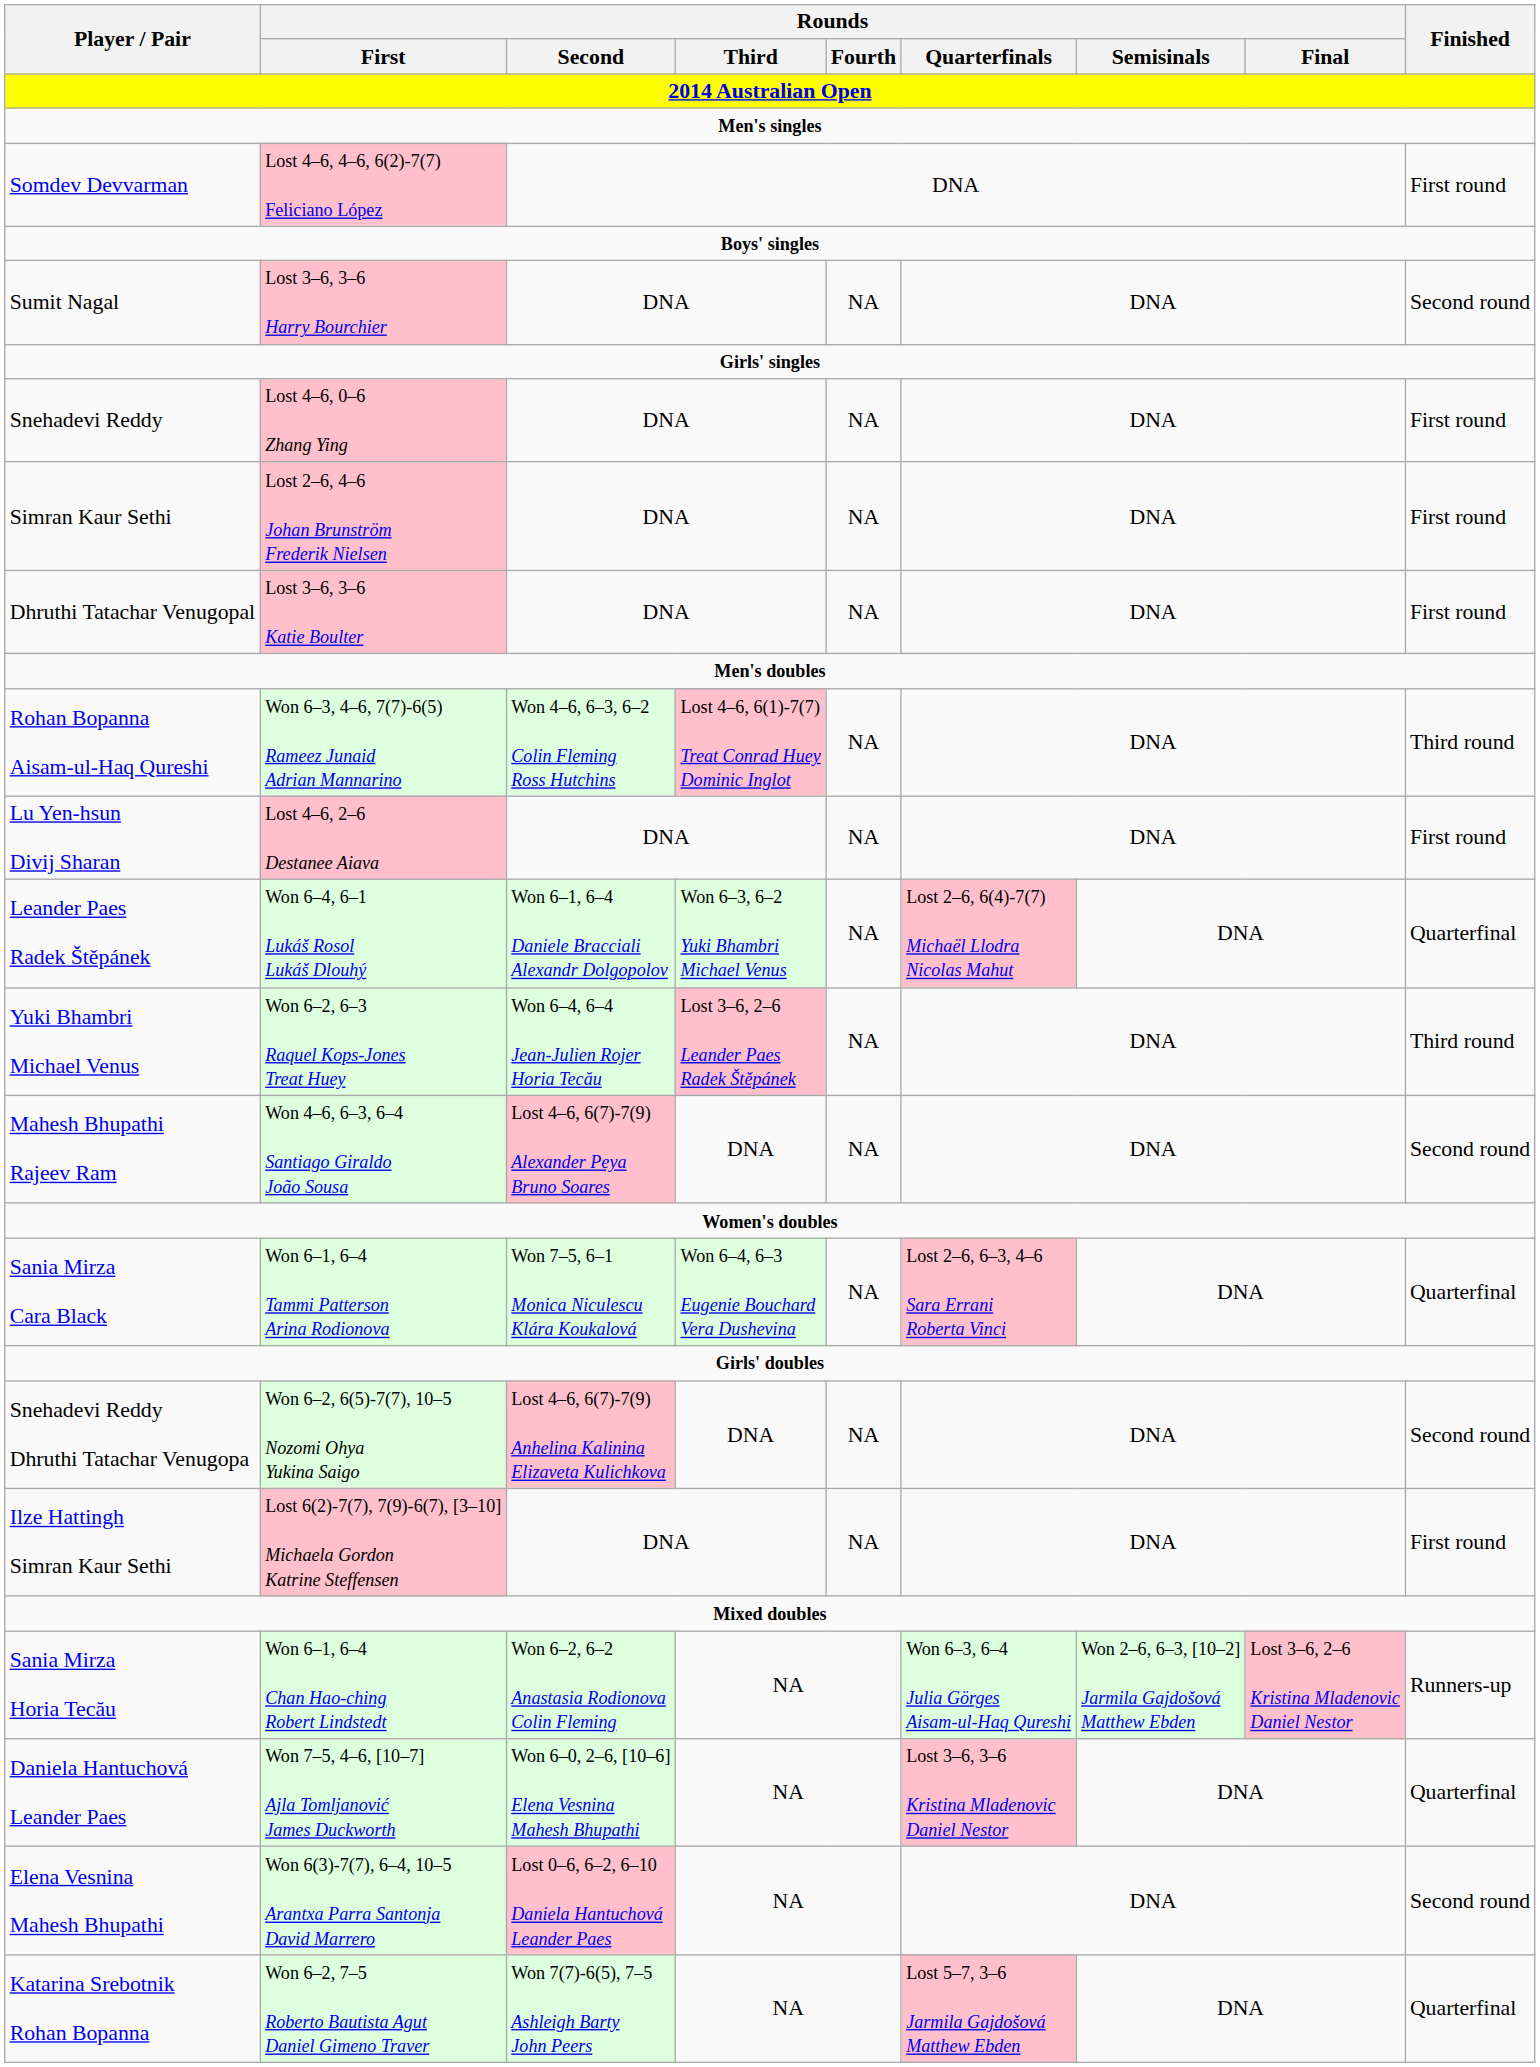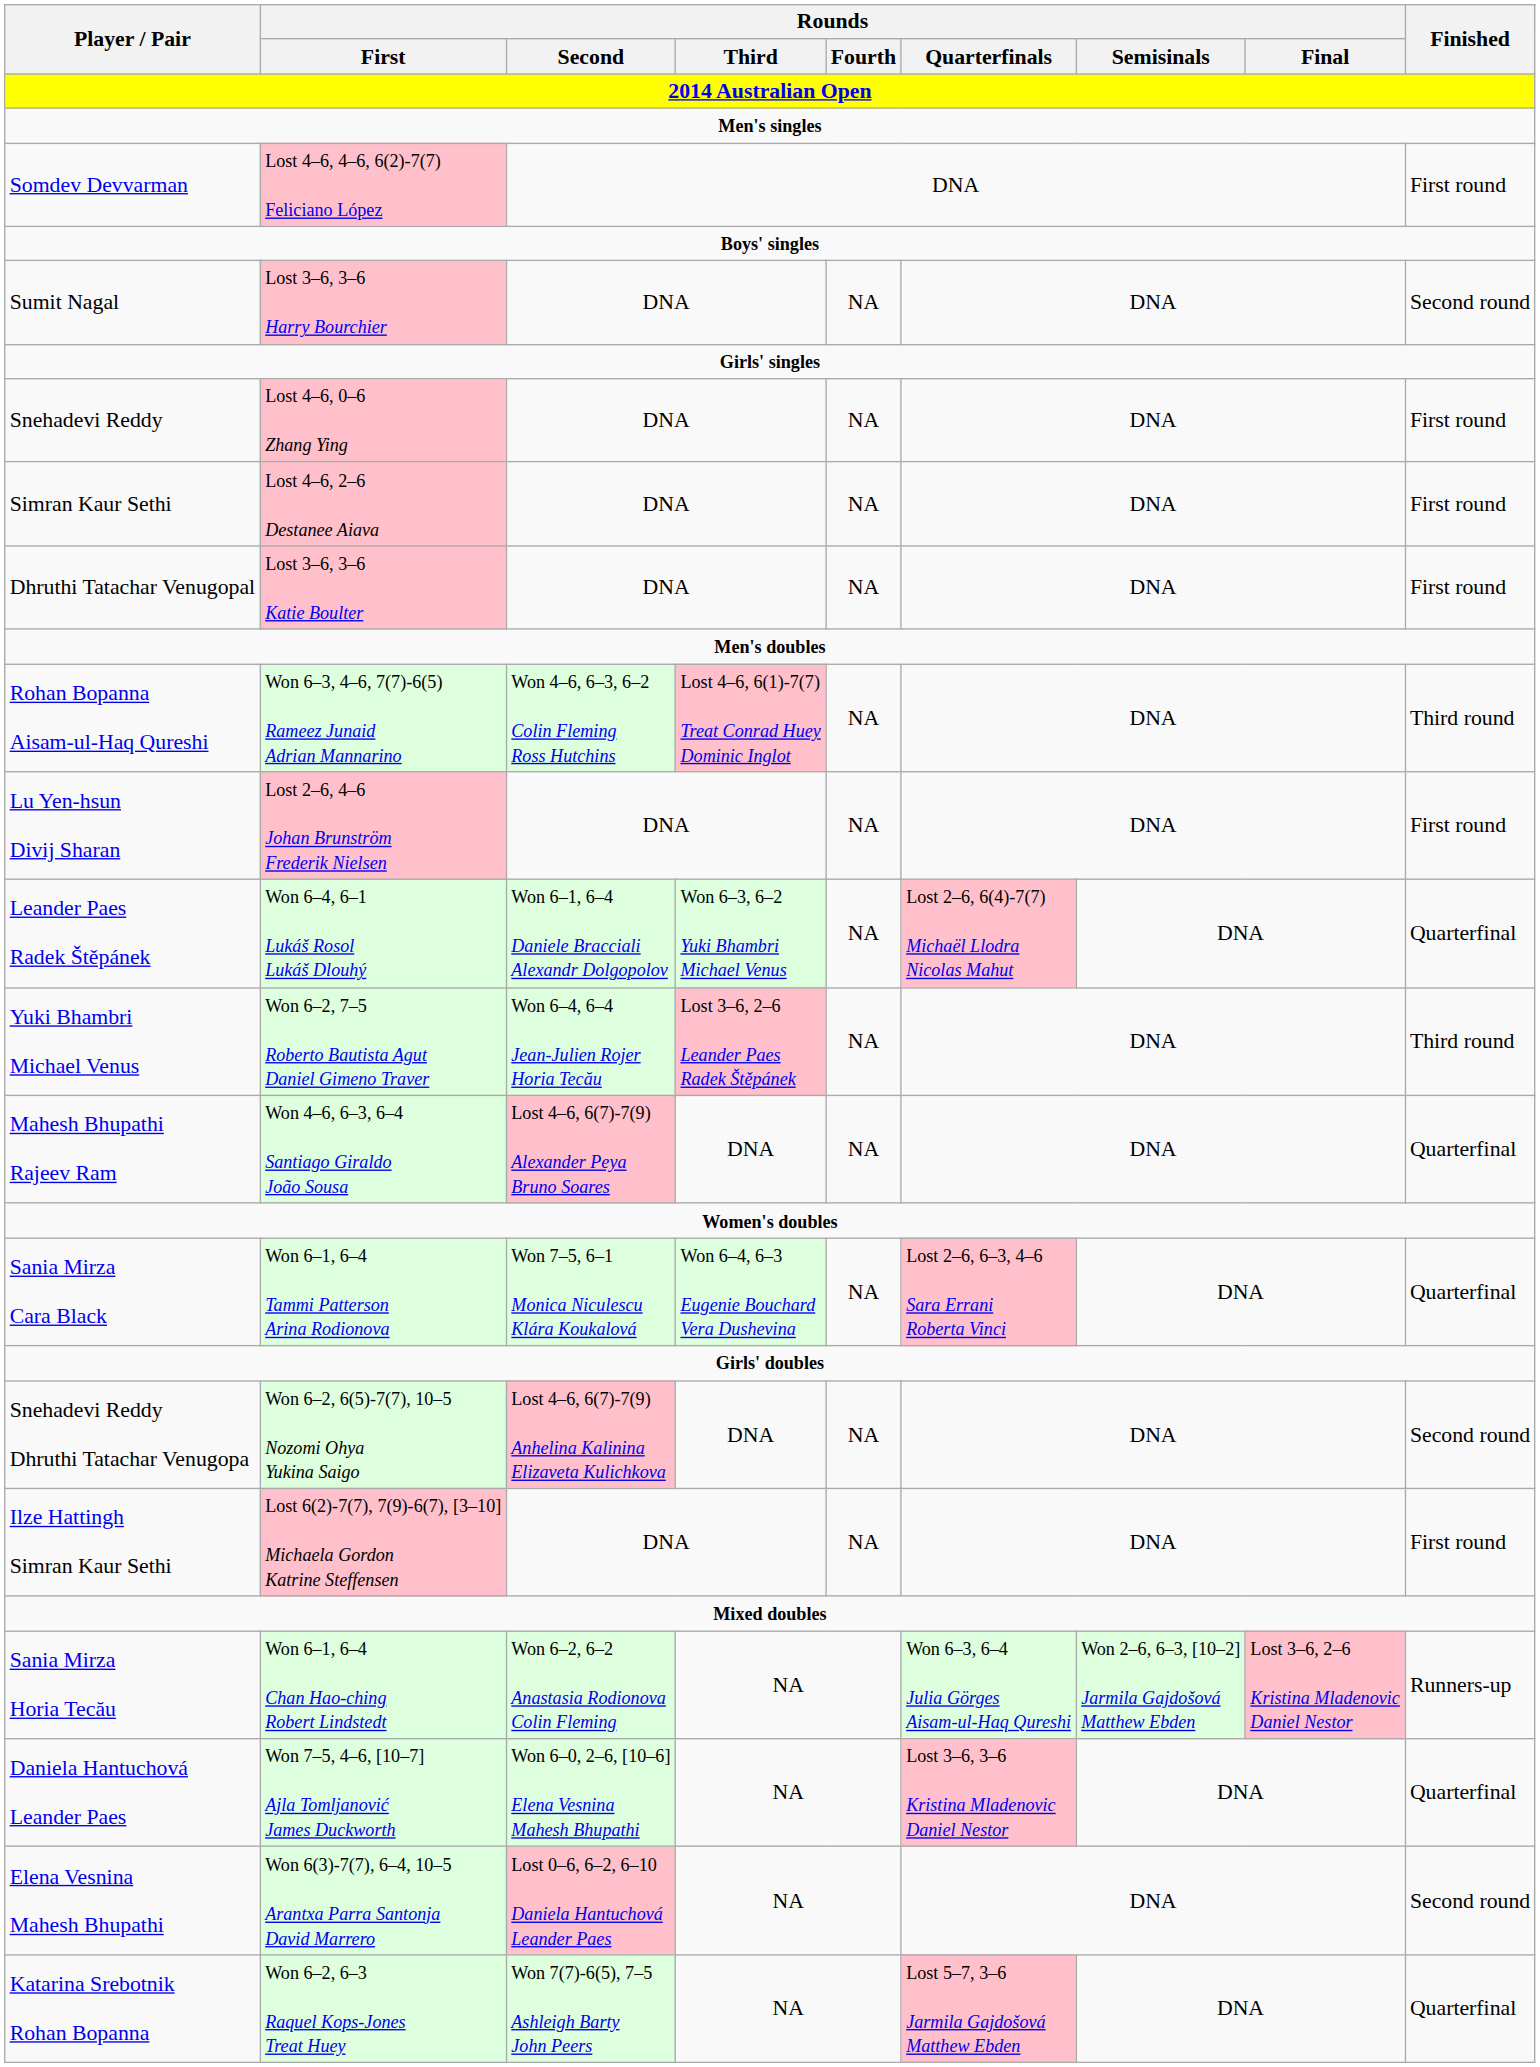(328, 517) Lost 2–6, 4–6 Johan Brunström Frederik Nielsen -> (322, 505) Lost 4–6, 2–6 Destanee Aiava
(322, 838) Lost 4–6, 2–6 Destanee Aiava -> (328, 826) Lost 2–6, 4–6 Johan Brunström Frederik Nielsen
(335, 1042) Won 6–2, 6–3 Raquel Kops-Jones Treat Huey -> (347, 1042) Won 6–2, 7–5 Roberto Bautista Agut Daniel Gimeno Traver
(1470, 1149) Second round -> (1463, 1149) Quarterfinal
(347, 2009) Won 6–2, 7–5 Roberto Bautista Agut Daniel Gimeno Traver -> (335, 2009) Won 6–2, 6–3 Raquel Kops-Jones Treat Huey
